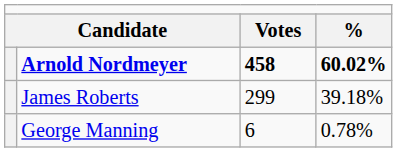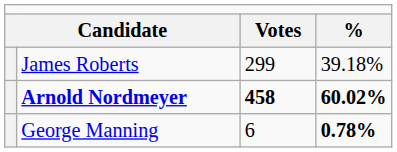rows swapped: (104, 64) <-> (80, 97)
(347, 130) normal -> (349, 130) bold
